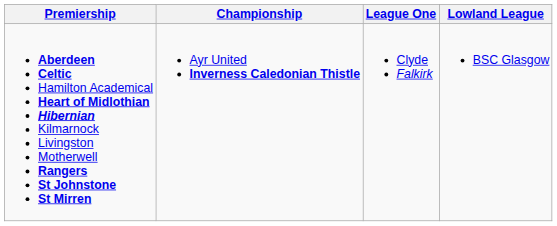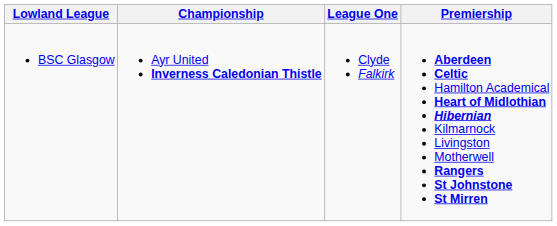columns swapped: (80, 14) <-> (496, 14)
